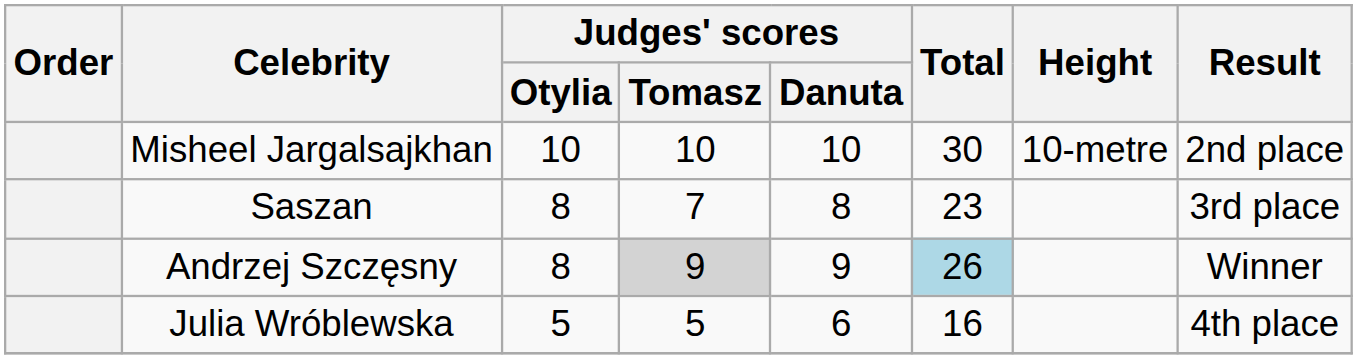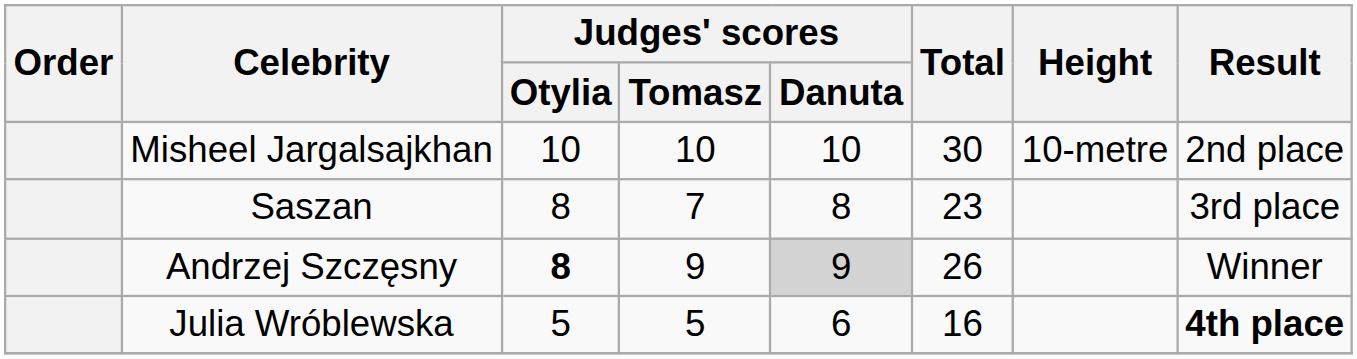(561, 265) normal -> (561, 265) bold
(695, 265) lightgrey background -> (695, 265) no background
(841, 265) no background -> (841, 265) lightgrey background
(962, 265) lightblue background -> (962, 265) no background
(1265, 324) normal -> (1265, 324) bold
